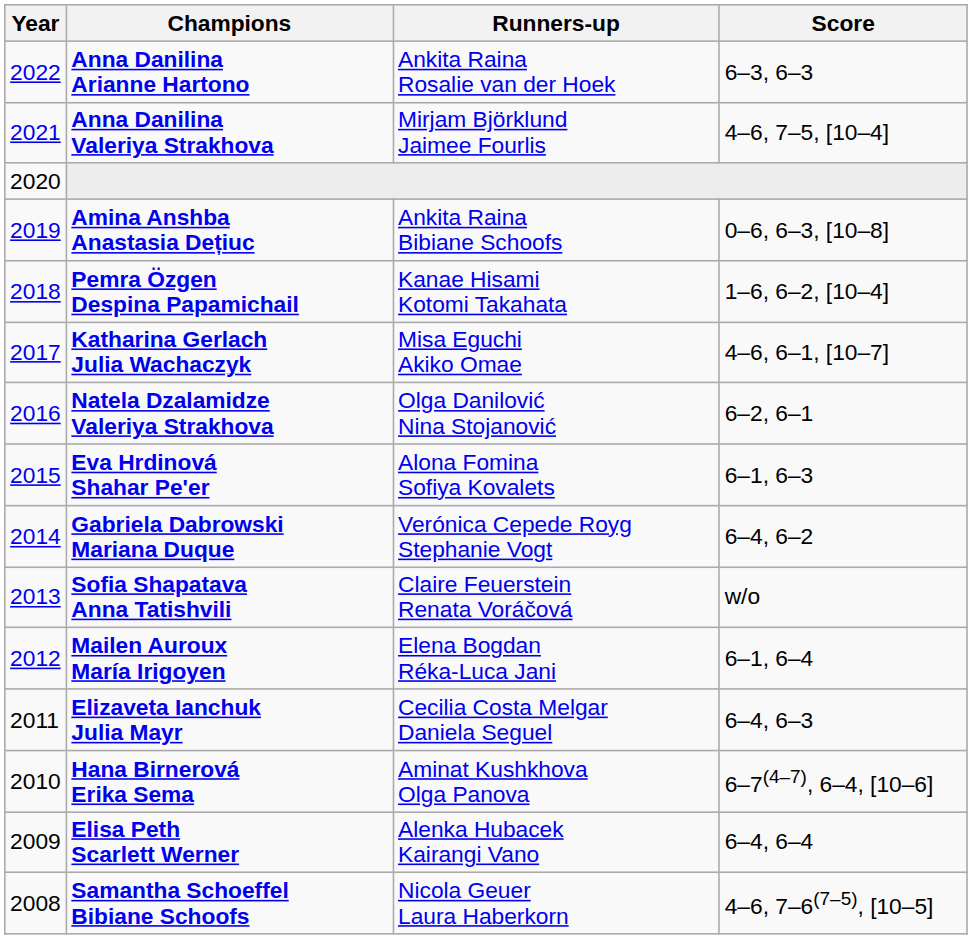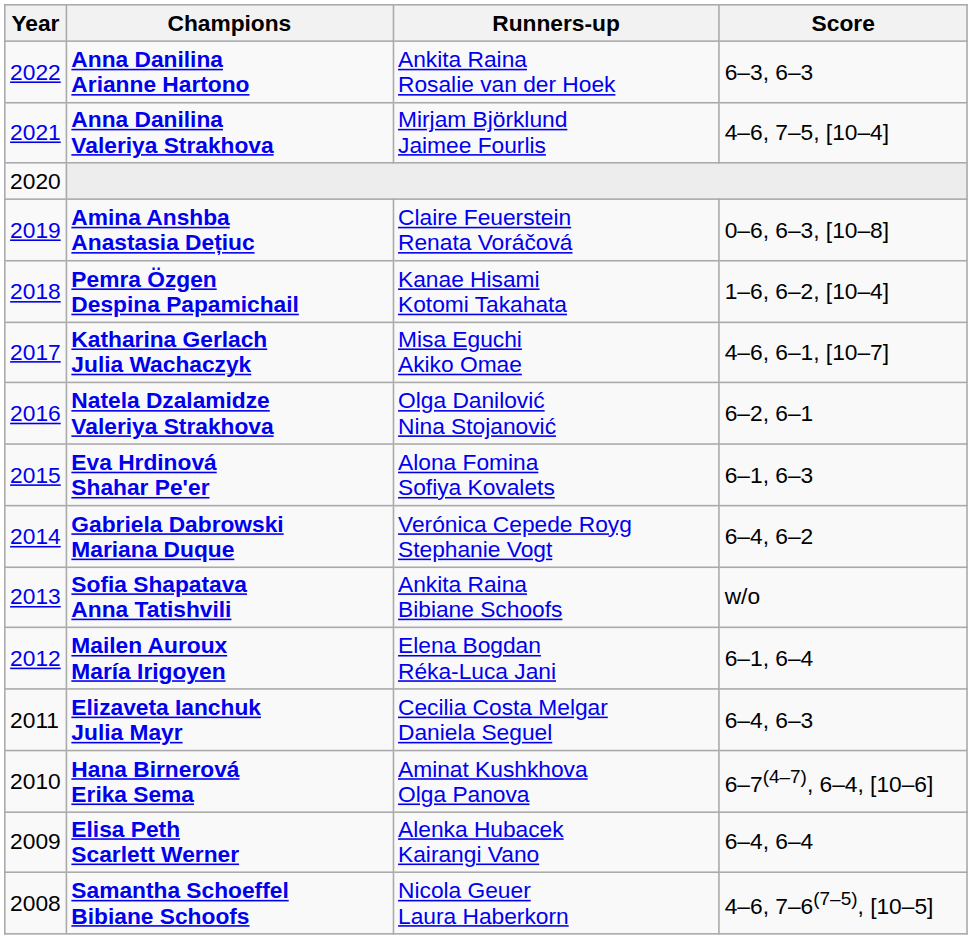(480, 230) Ankita Raina Bibiane Schoofs -> (485, 230) Claire Feuerstein Renata Voráčová
(485, 597) Claire Feuerstein Renata Voráčová -> (480, 597) Ankita Raina Bibiane Schoofs
